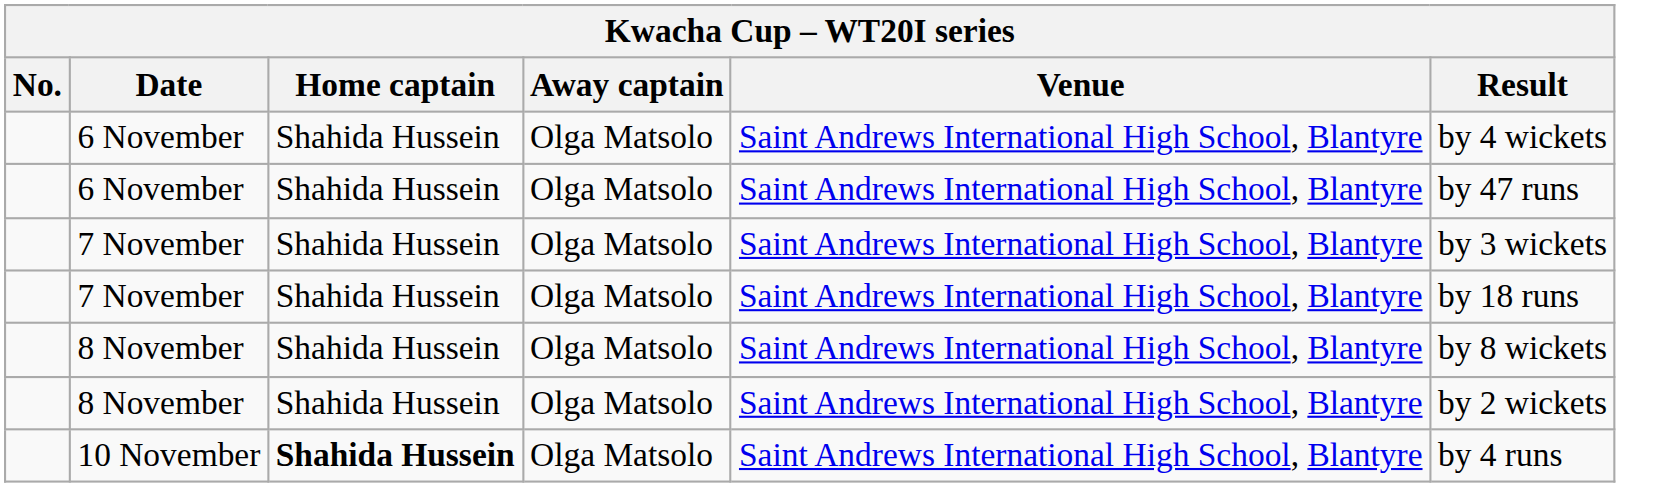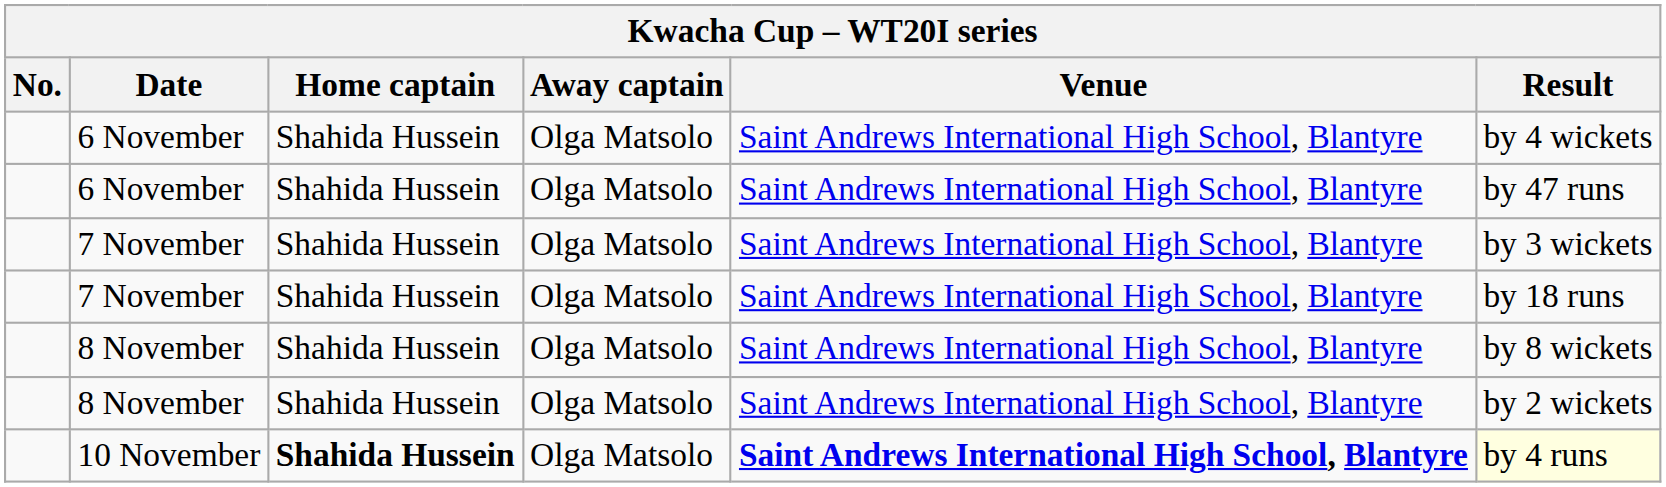(1081, 455) normal -> (1103, 455) bold
(1500, 455) no background -> (1546, 455) lightyellow background
